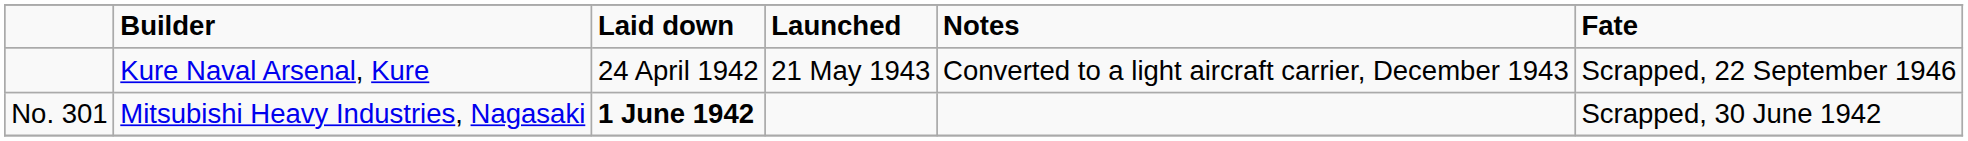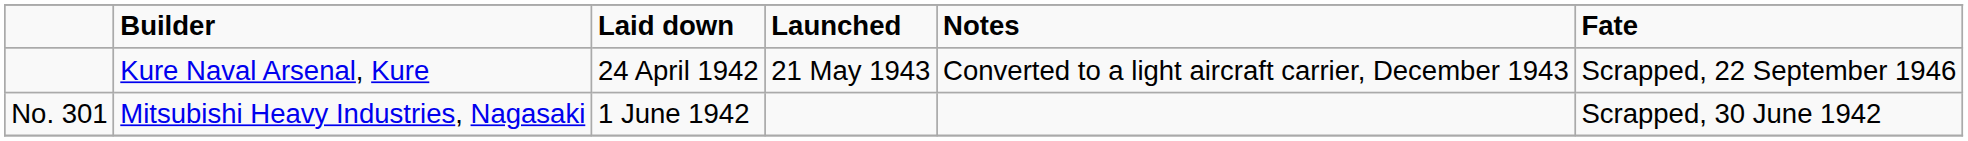(676, 113) bold -> (674, 113) normal
